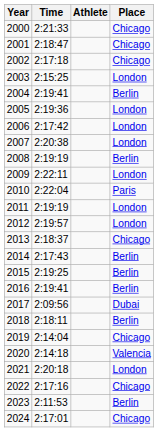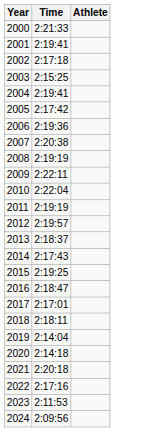- column: (132, 12)
(51, 45) 2:18:47 -> (51, 45) 2:19:41
(51, 110) 2:19:36 -> (51, 110) 2:17:42
(51, 126) 2:17:42 -> (51, 126) 2:19:36
(51, 288) 2:19:41 -> (51, 288) 2:18:47
(51, 305) 2:09:56 -> (51, 305) 2:17:01
(51, 418) 2:17:01 -> (51, 418) 2:09:56
